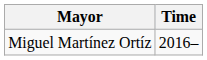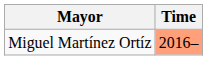(179, 42) no background -> (179, 42) lightsalmon background
